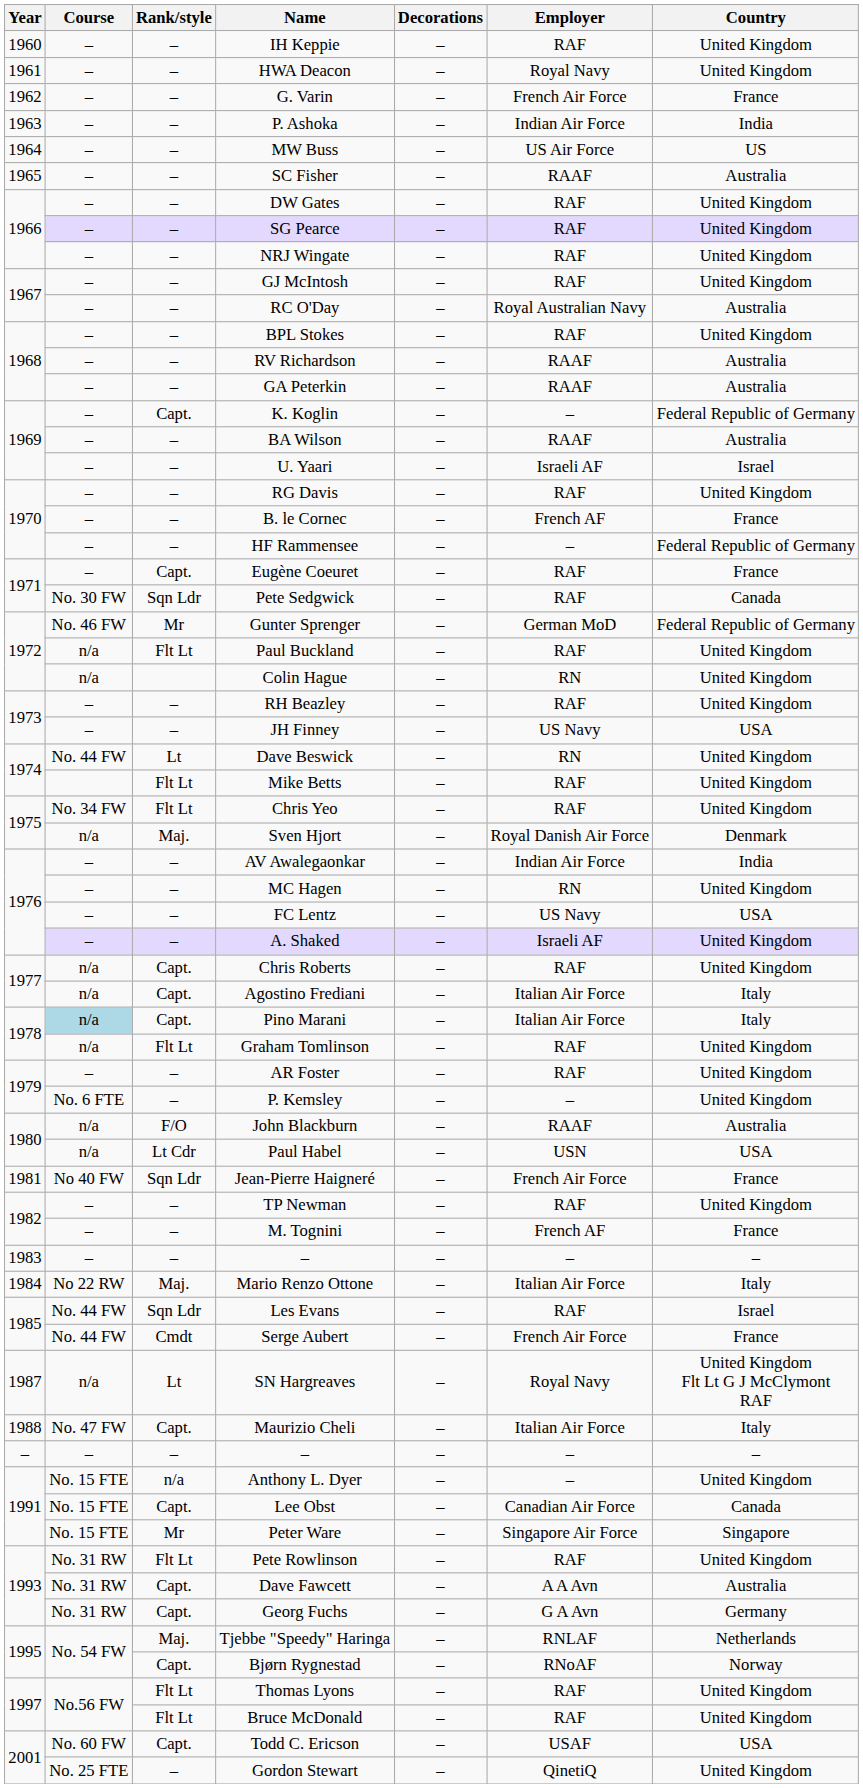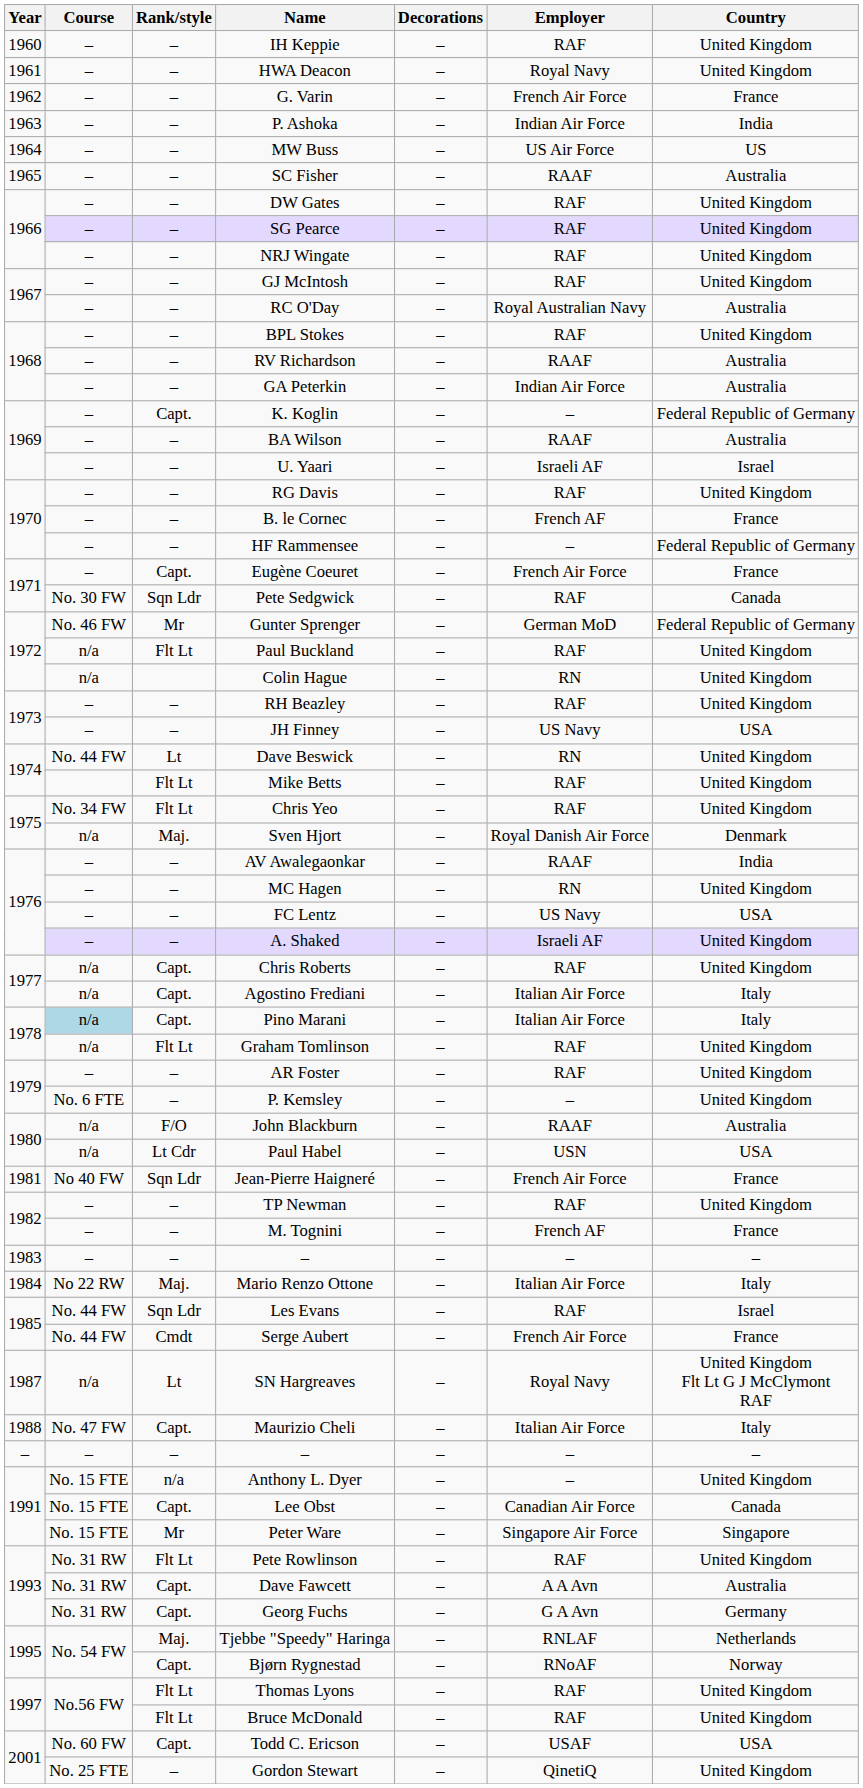(570, 387) RAAF -> (570, 387) Indian Air Force
(570, 571) RAF -> (570, 571) French Air Force
(570, 862) Indian Air Force -> (570, 862) RAAF
